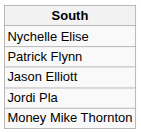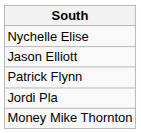(45, 56) Patrick Flynn -> (42, 56) Jason Elliott
(42, 77) Jason Elliott -> (45, 77) Patrick Flynn
